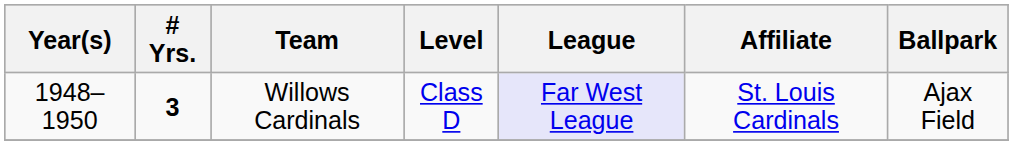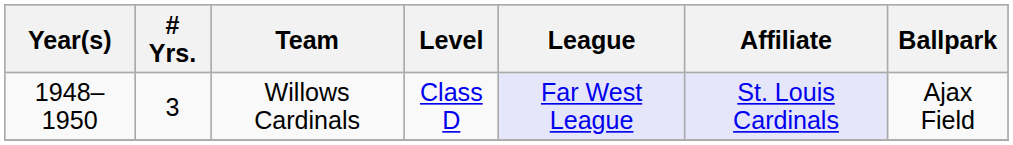(173, 107) bold -> (173, 107) normal
(786, 107) no background -> (786, 107) lavender background
